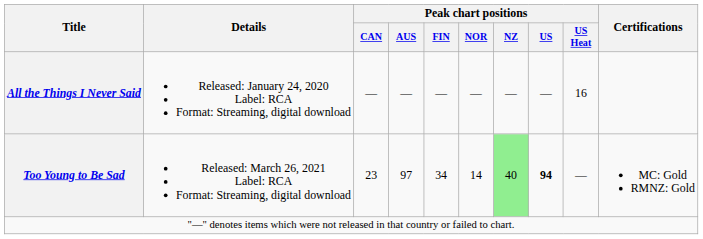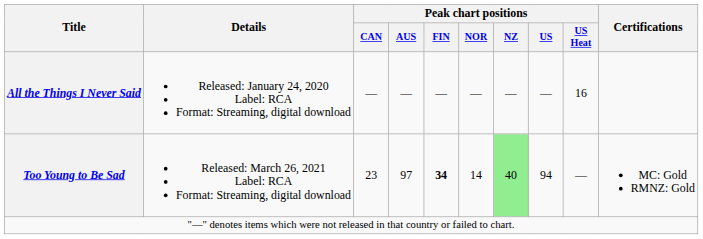(441, 175) normal -> (441, 175) bold
(546, 175) bold -> (546, 175) normal
